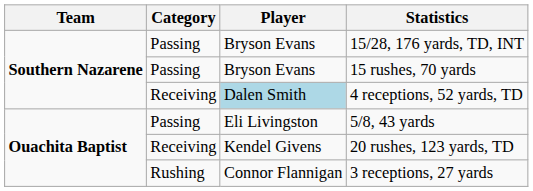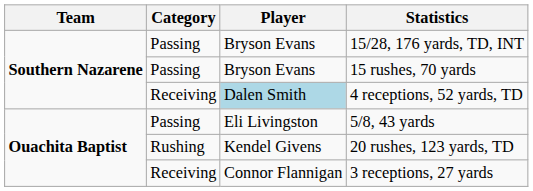(183, 147) Receiving -> (178, 147) Rushing
(178, 173) Rushing -> (183, 173) Receiving
